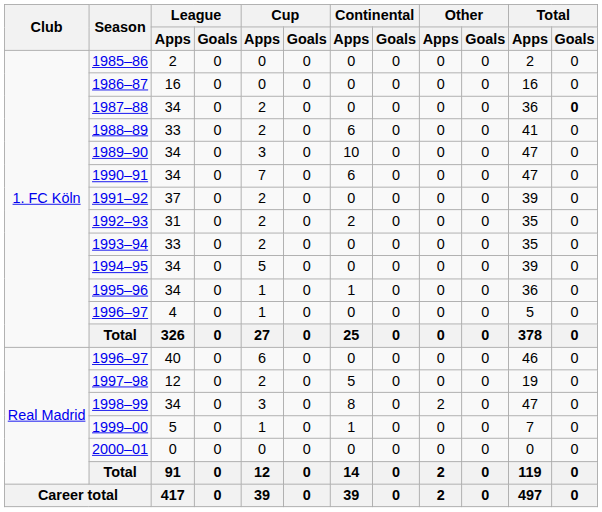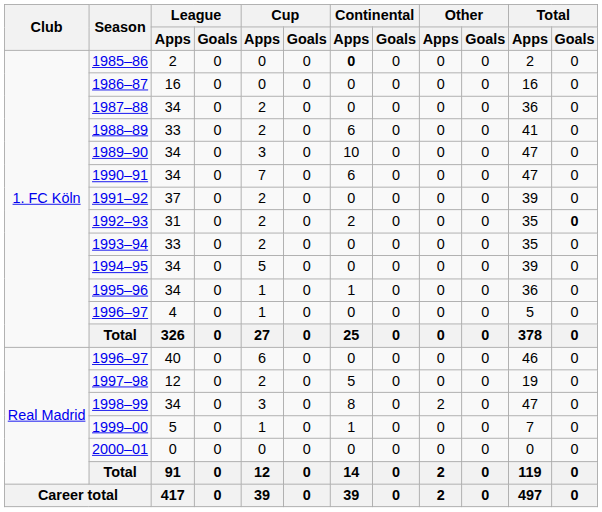(351, 61) normal -> (351, 61) bold
(575, 107) bold -> (575, 107) normal
(575, 221) normal -> (575, 221) bold
